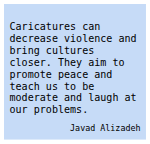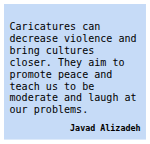(105, 128) normal -> (105, 128) bold
